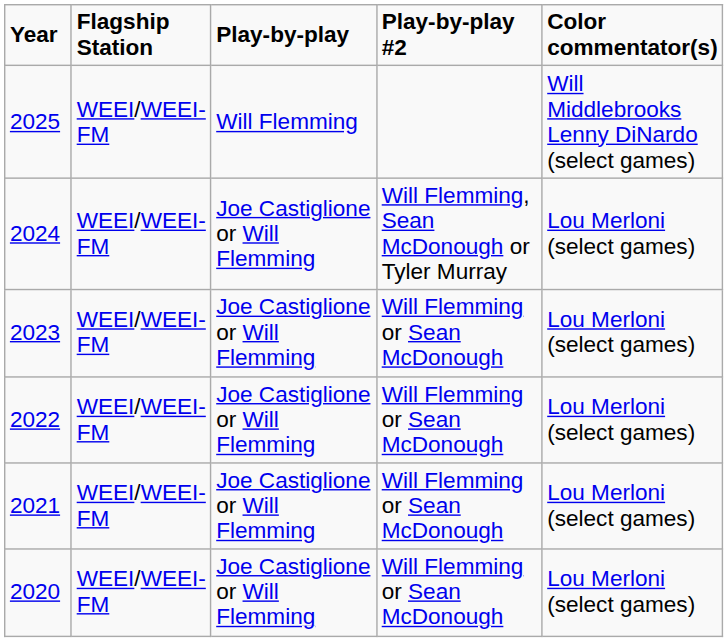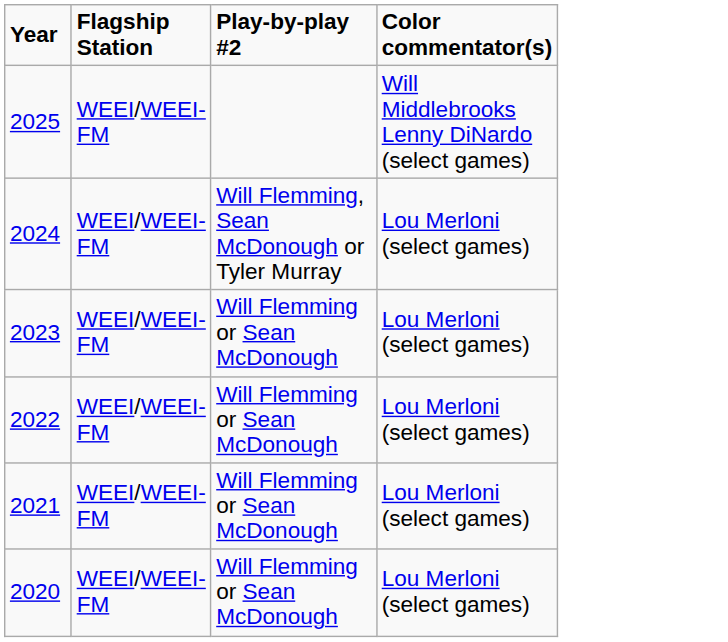- column: (283, 35)
